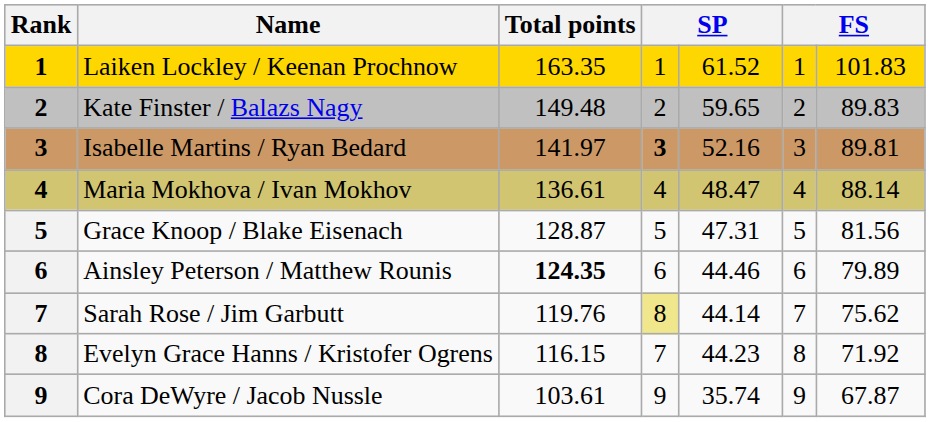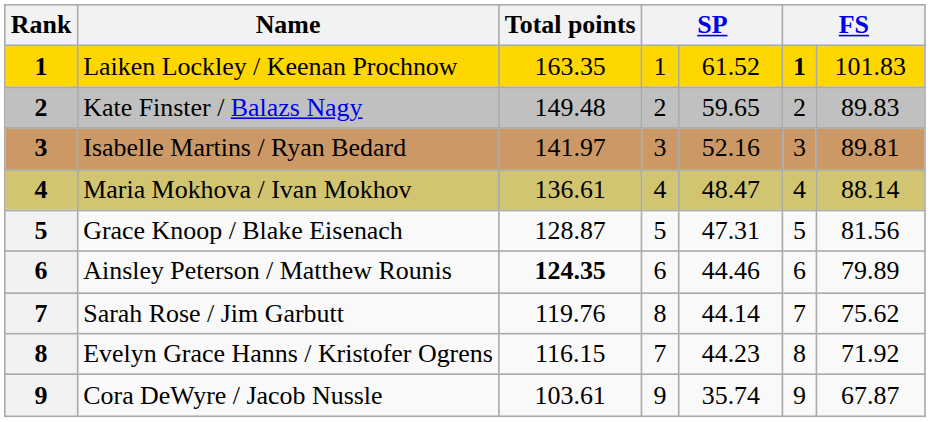(799, 66) normal -> (799, 66) bold
(660, 148) bold -> (660, 148) normal
(660, 312) khaki background -> (660, 312) no background
